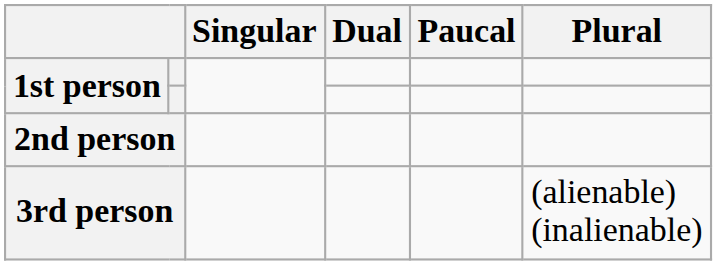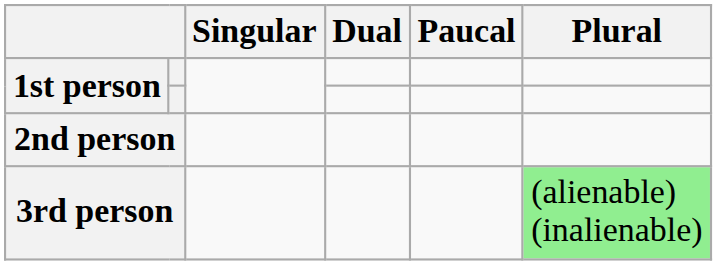(617, 211) no background -> (617, 211) lightgreen background
